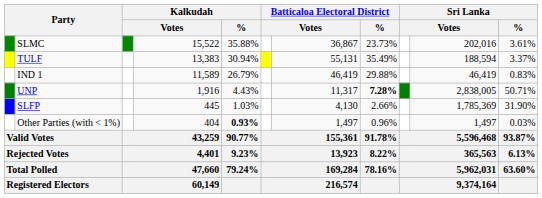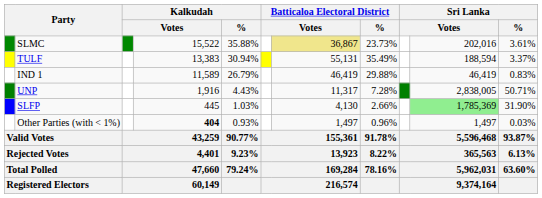(344, 43) no background -> (344, 43) khaki background
(383, 91) bold -> (384, 91) normal
(476, 106) no background -> (476, 106) lightgreen background
(212, 122) normal -> (212, 122) bold
(245, 122) bold -> (246, 122) normal
